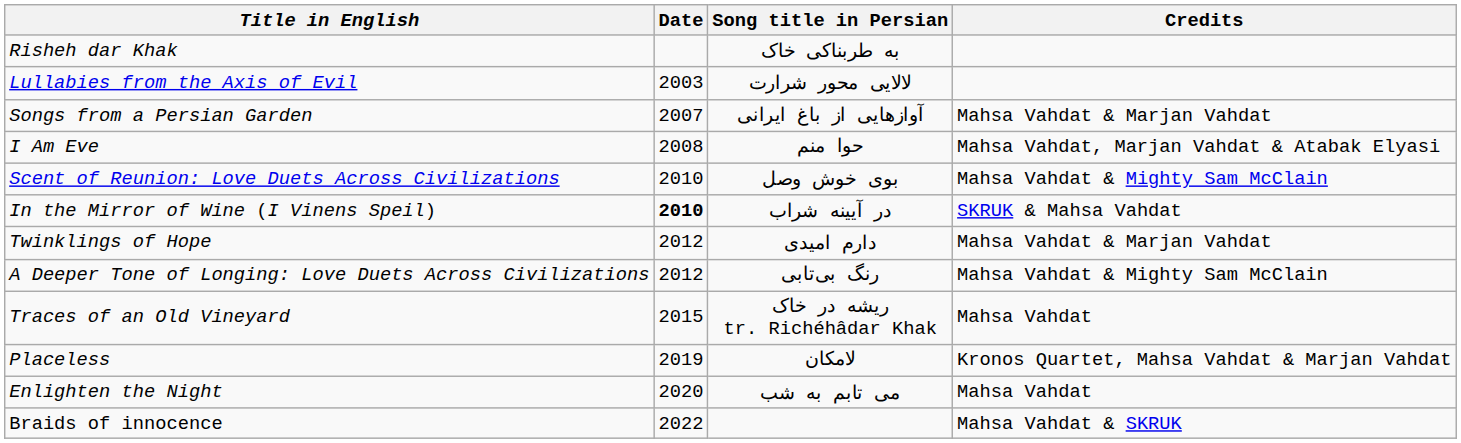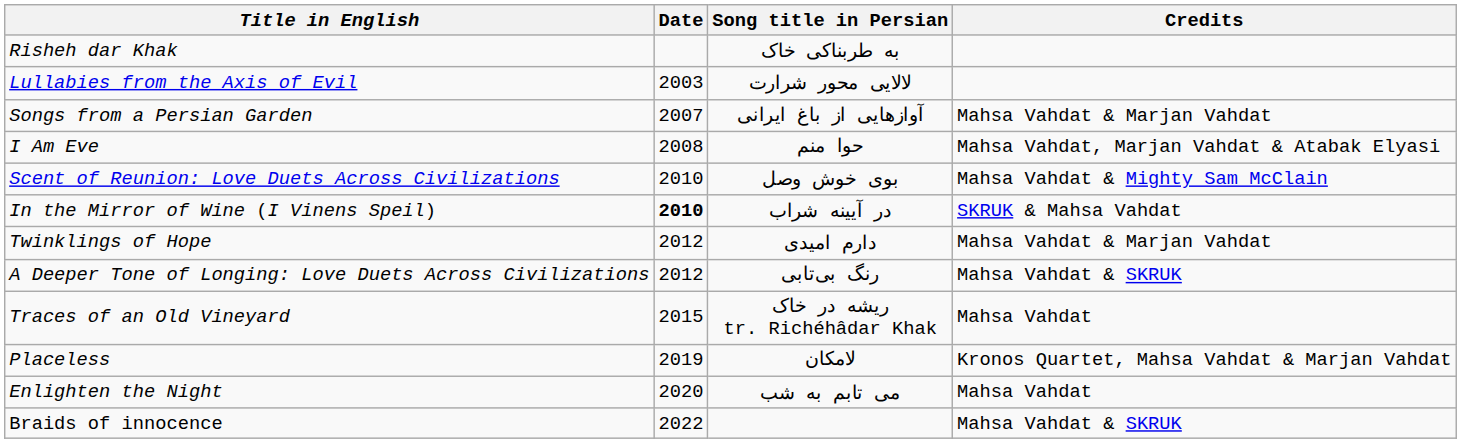(1142, 275) Mahsa Vahdat & Mighty Sam McClain -> (1069, 275) Mahsa Vahdat & SKRUK
